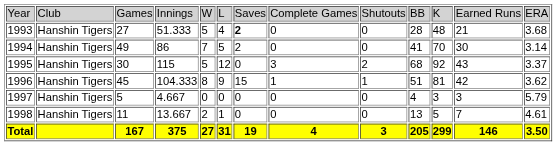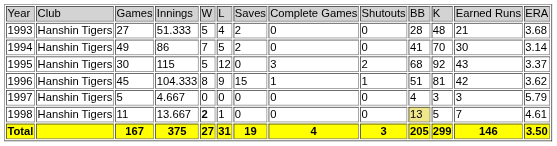(238, 30) bold -> (238, 30) normal
(205, 114) normal -> (205, 114) bold
(416, 114) no background -> (416, 114) khaki background
